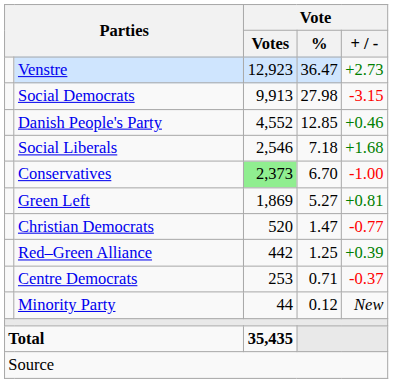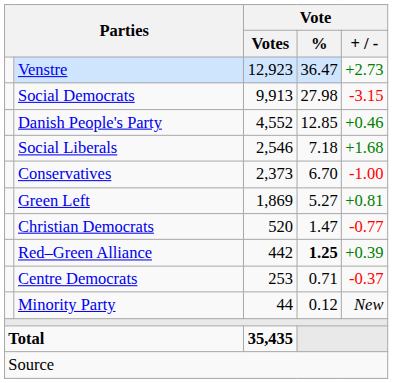(274, 174) lightgreen background -> (274, 174) no background
(323, 252) normal -> (323, 252) bold
